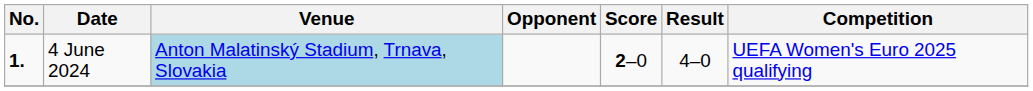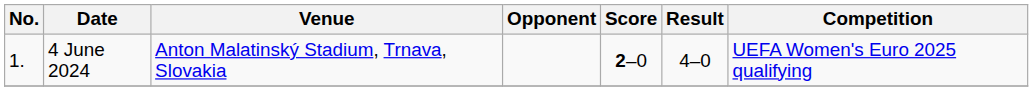(17, 60) bold -> (17, 60) normal
(301, 60) lightblue background -> (301, 60) no background
